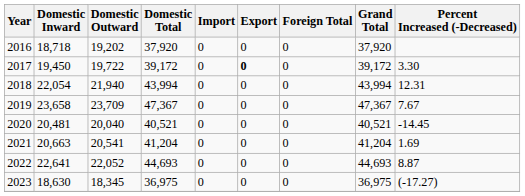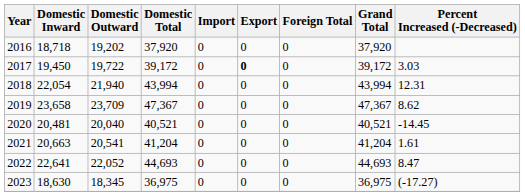(409, 66) 3.30 -> (409, 66) 3.03
(409, 104) 7.67 -> (409, 104) 8.62
(409, 143) 1.69 -> (409, 143) 1.61
(409, 162) 8.87 -> (409, 162) 8.47
